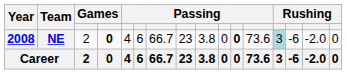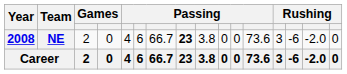(110, 39) bold -> (110, 39) normal
(186, 39) normal -> (186, 39) bold
(237, 39) bold -> (237, 39) normal
(279, 39) lightblue background -> (279, 39) no background
